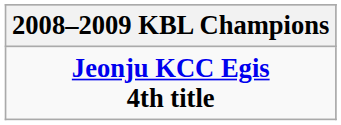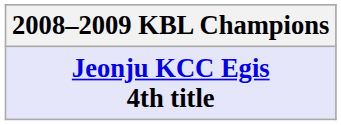(171, 82) no background -> (171, 82) lavender background
